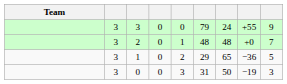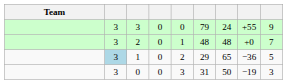(116, 57) no background -> (116, 57) lightblue background
